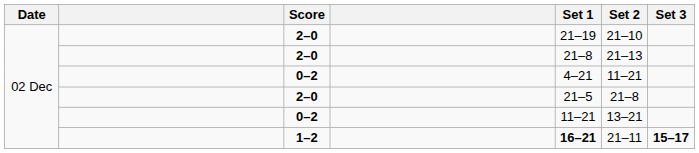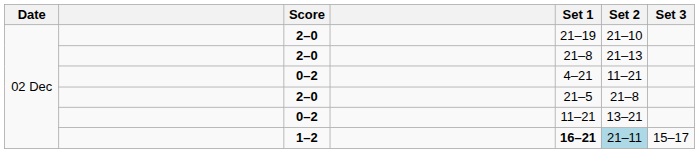(625, 138) no background -> (625, 138) lightblue background
(671, 138) bold -> (671, 138) normal
